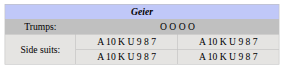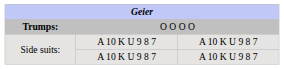(40, 26) normal -> (40, 26) bold
